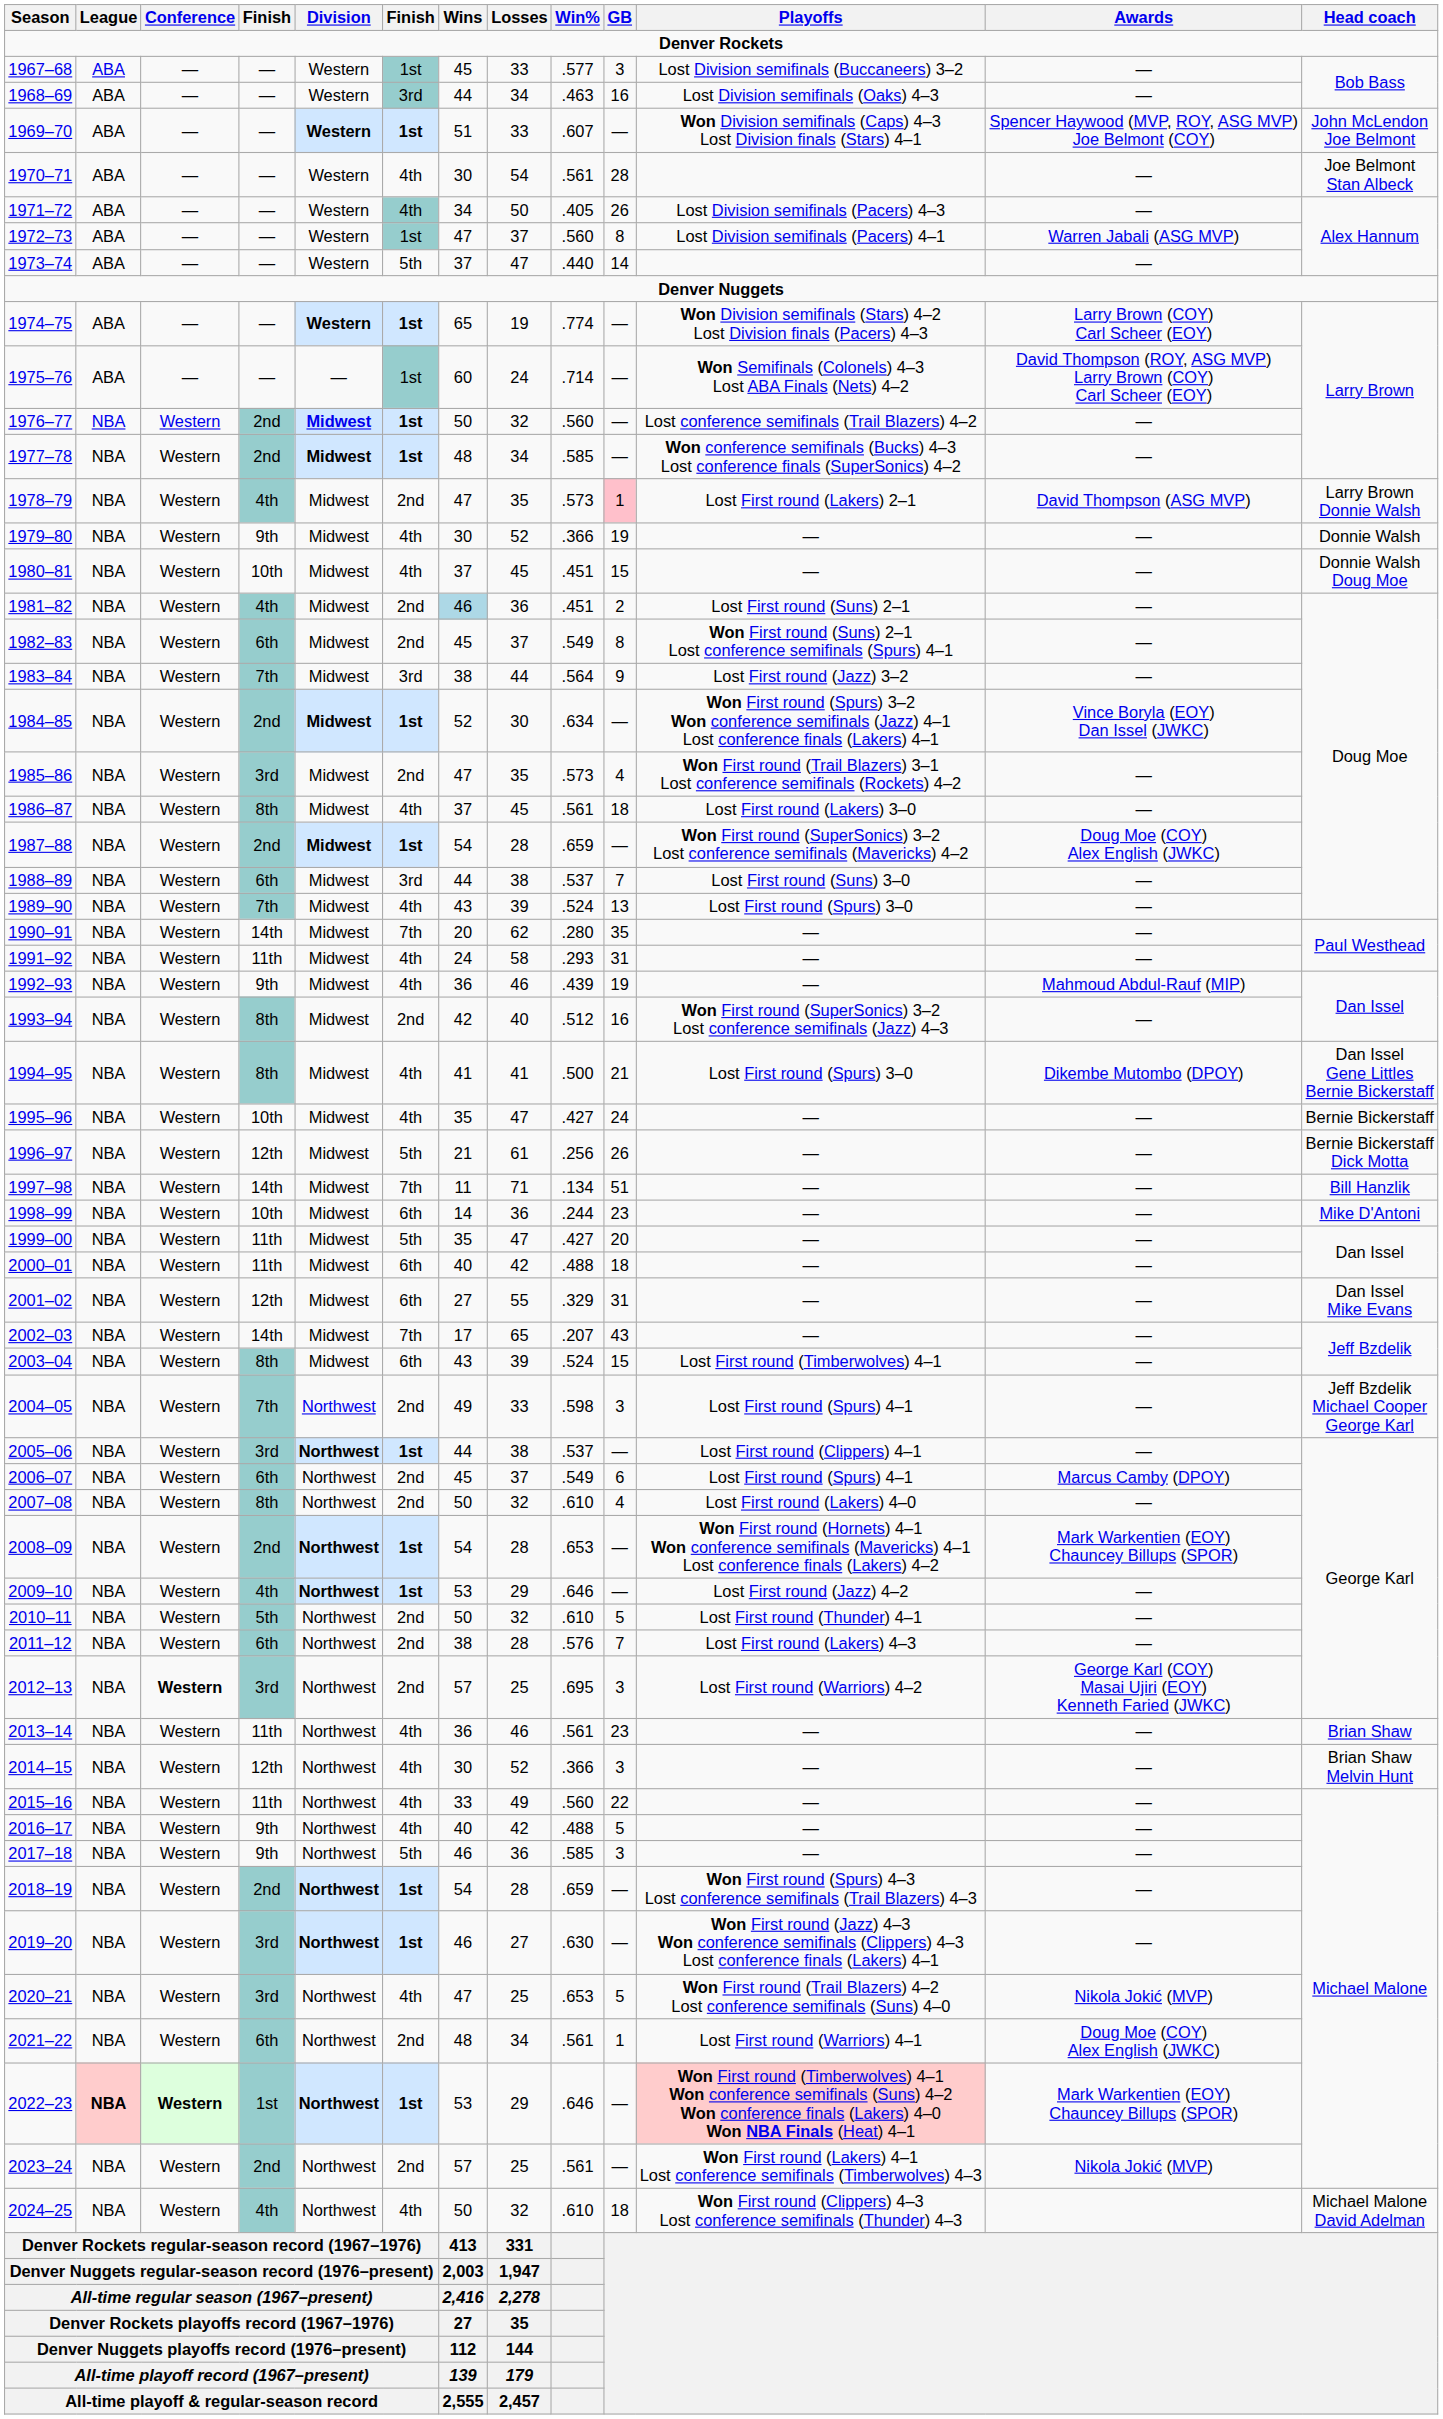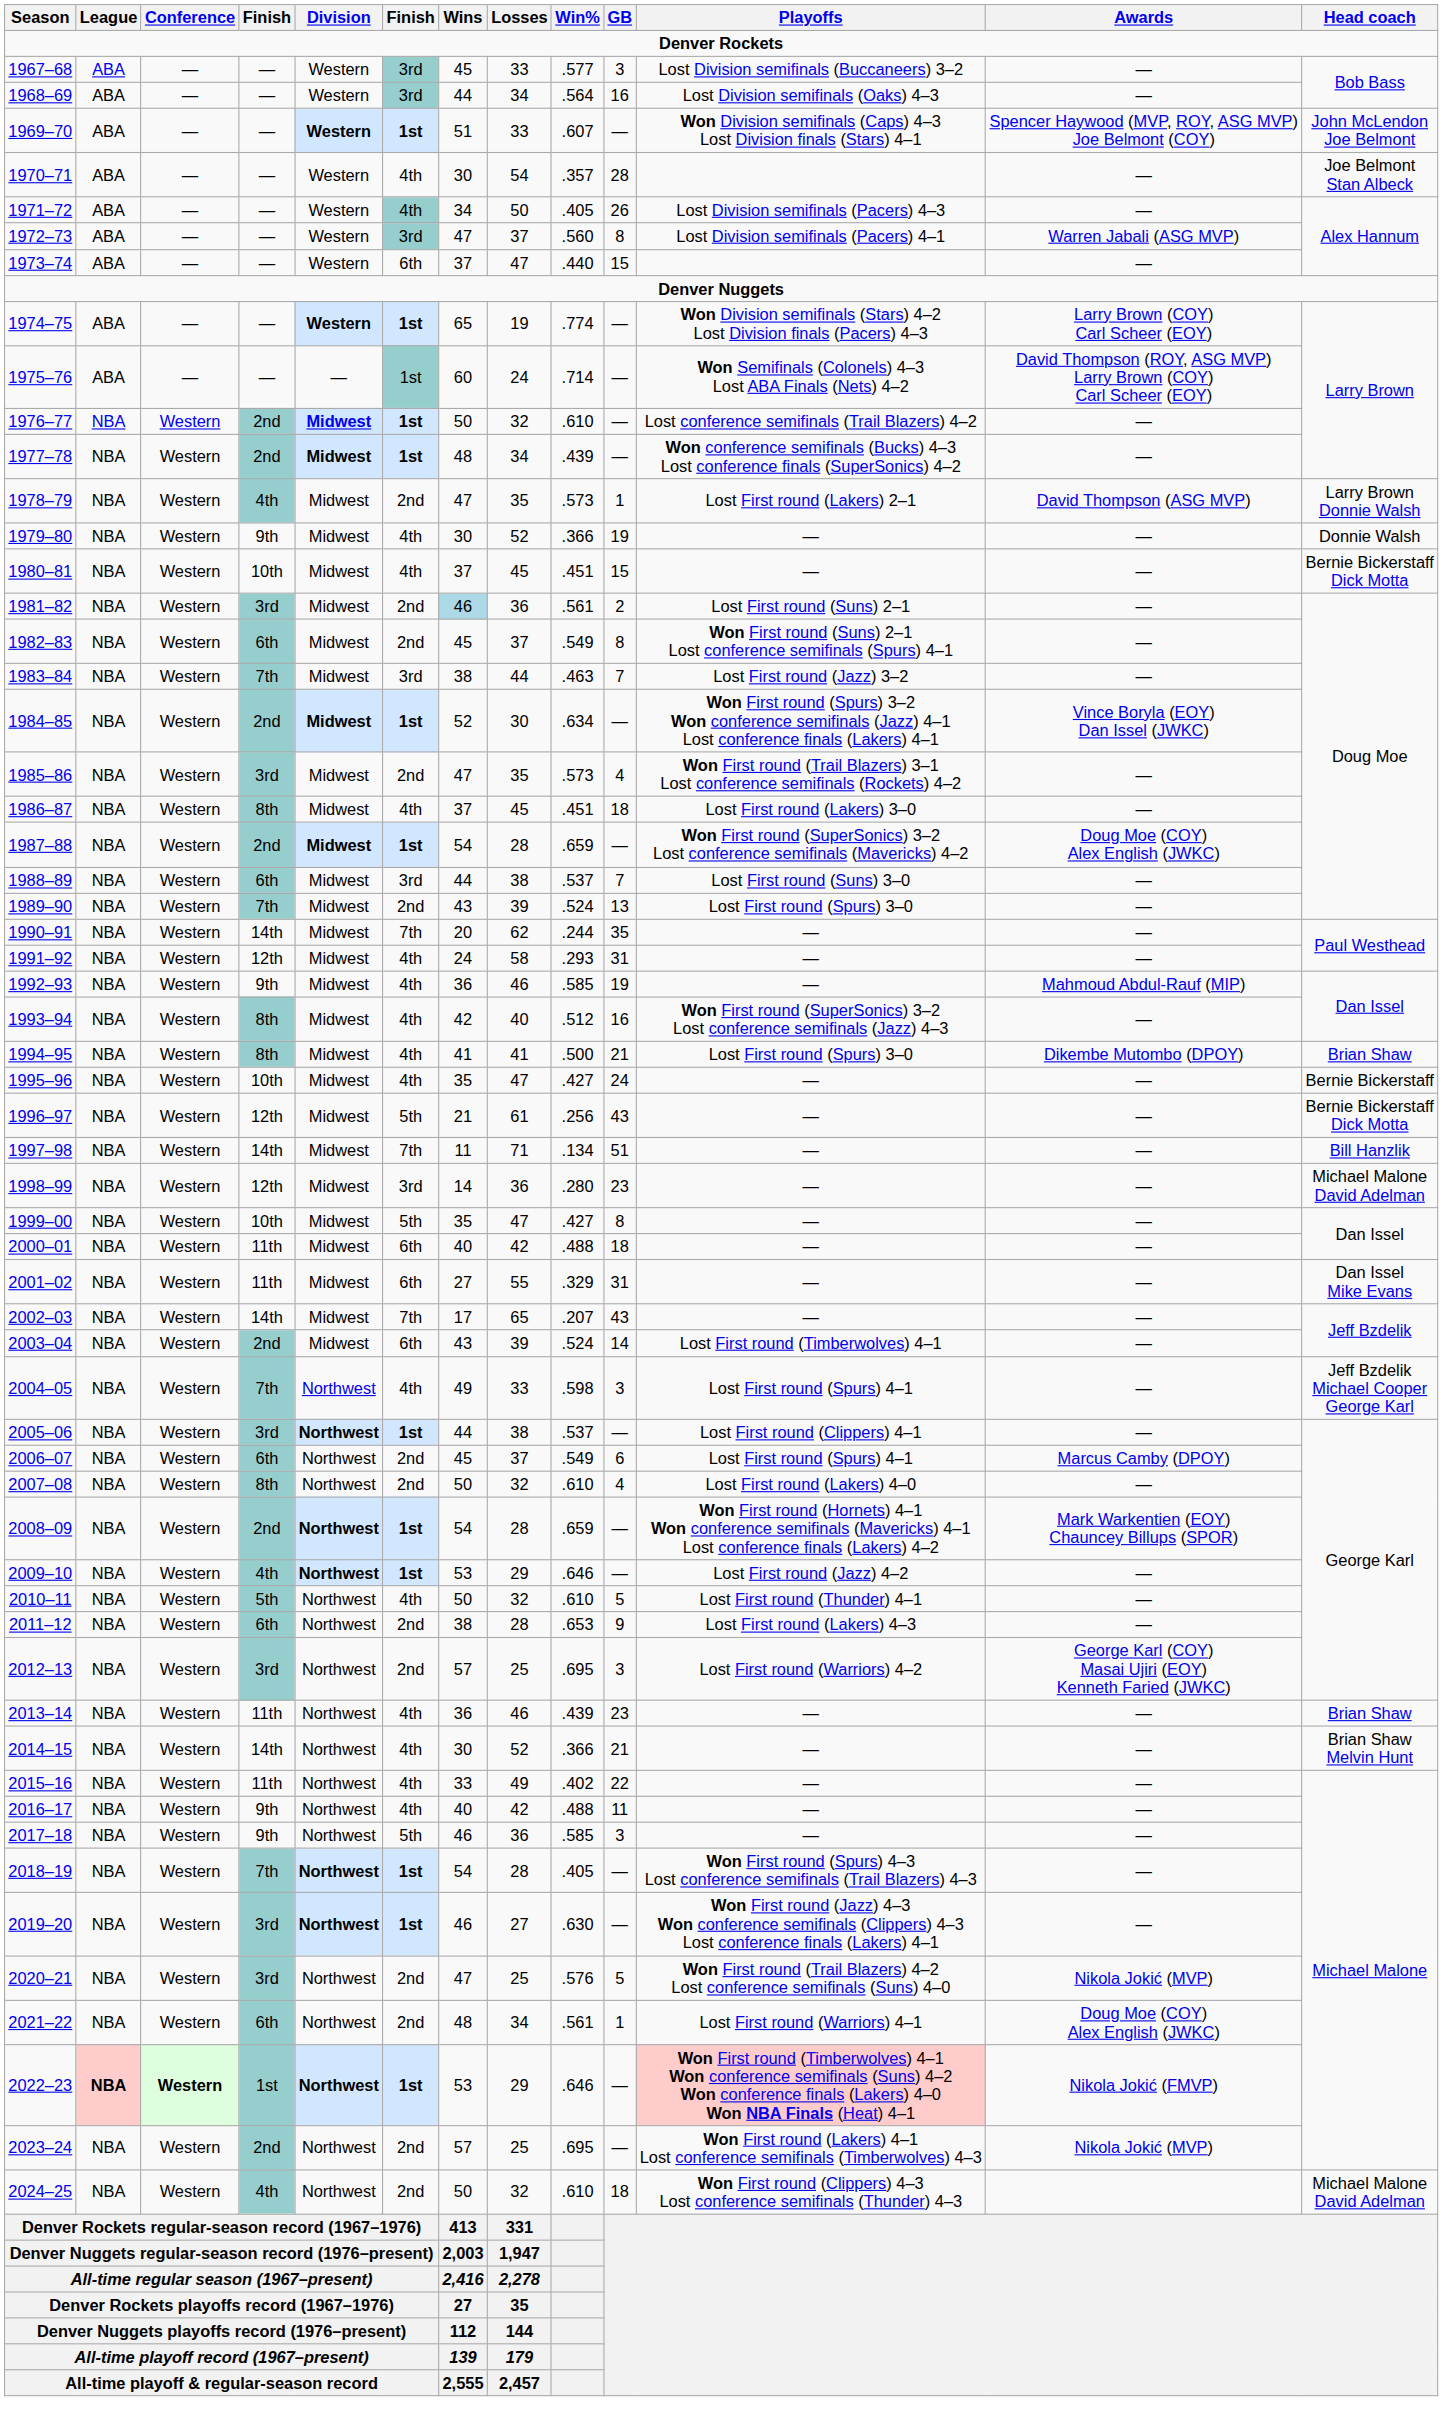(411, 70) 1st -> (411, 70) 3rd
(578, 96) .463 -> (578, 96) .564
(578, 175) .561 -> (578, 175) .357
(411, 236) 1st -> (411, 236) 3rd
(411, 262) 5th -> (411, 262) 6th
(620, 262) 14 -> (620, 262) 15
(578, 421) .560 -> (578, 421) .610
(578, 457) .585 -> (578, 457) .439
(620, 501) pink background -> (620, 501) no background
(1370, 571) Donnie Walsh Doug Moe -> (1370, 571) Bernie Bickerstaff Dick Motta
(267, 606) 4th -> (267, 606) 3rd
(578, 606) .451 -> (578, 606) .561
(578, 677) .564 -> (578, 677) .463
(620, 677) 9 -> (620, 677) 7
(578, 810) .561 -> (578, 810) .451
(411, 906) 4th -> (411, 906) 2nd
(578, 932) .280 -> (578, 932) .244
(267, 958) 11th -> (267, 958) 12th
(578, 984) .439 -> (578, 984) .585
(411, 1019) 2nd -> (411, 1019) 4th
(1370, 1073) Dan Issel Gene Littles Bernie Bickerstaff -> (1370, 1054) Brian Shaw
(620, 1152) 26 -> (620, 1116) 43
(267, 1213) 10th -> (267, 1186) 12th
(411, 1213) 6th -> (411, 1186) 3rd
(578, 1213) .244 -> (578, 1186) .280
(1370, 1213) Mike D'Antoni -> (1370, 1186) Michael Malone David Adelman
(267, 1239) 11th -> (267, 1221) 10th
(620, 1239) 20 -> (620, 1221) 8
(267, 1301) 12th -> (267, 1282) 11th
(267, 1362) 8th -> (267, 1343) 2nd
(620, 1362) 15 -> (620, 1343) 14
(411, 1406) 2nd -> (411, 1388) 4th
(578, 1547) .653 -> (578, 1528) .659
(411, 1617) 2nd -> (411, 1599) 4th
(578, 1643) .576 -> (578, 1625) .653
(620, 1643) 7 -> (620, 1625) 9
(190, 1687) bold -> (190, 1669) normal
(578, 1732) .561 -> (578, 1713) .439
(267, 1767) 12th -> (267, 1749) 14th
(620, 1767) 3 -> (620, 1749) 21
(578, 1802) .560 -> (578, 1784) .402
(620, 1828) 5 -> (620, 1810) 11
(267, 1889) 2nd -> (267, 1871) 7th
(578, 1889) .659 -> (578, 1871) .405
(411, 1996) 4th -> (411, 1978) 2nd
(578, 1996) .653 -> (578, 1978) .576
(1144, 2103) Mark Warkentien (EOY) Chauncey Billups (SPOR) -> (1144, 2085) Nikola Jokić (FMVP)
(578, 2166) .561 -> (578, 2148) .695
(411, 2210) 4th -> (411, 2192) 2nd
